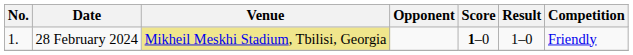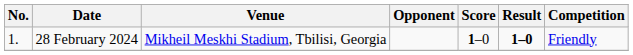(266, 38) khaki background -> (266, 38) no background
(522, 38) normal -> (522, 38) bold
